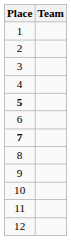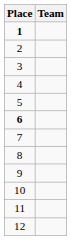(20, 31) normal -> (20, 31) bold
(20, 102) bold -> (20, 102) normal
(20, 119) normal -> (20, 119) bold
(20, 137) bold -> (20, 137) normal
